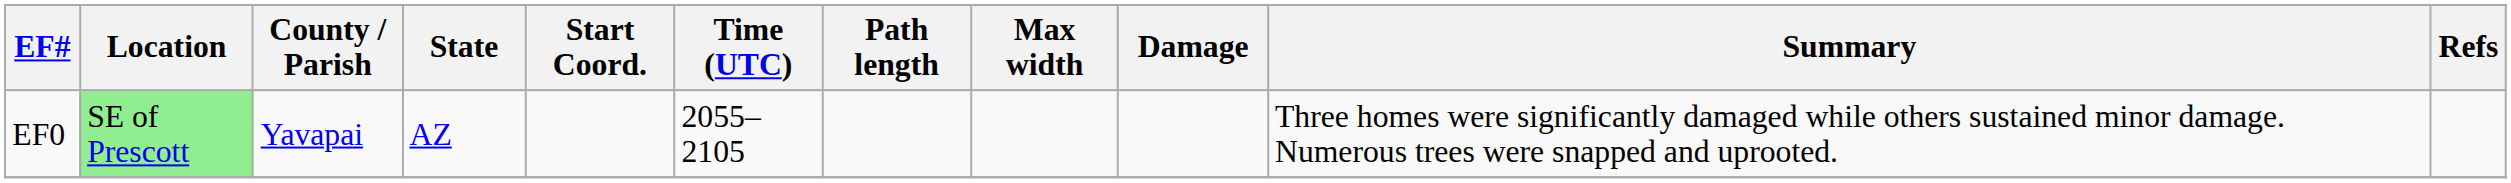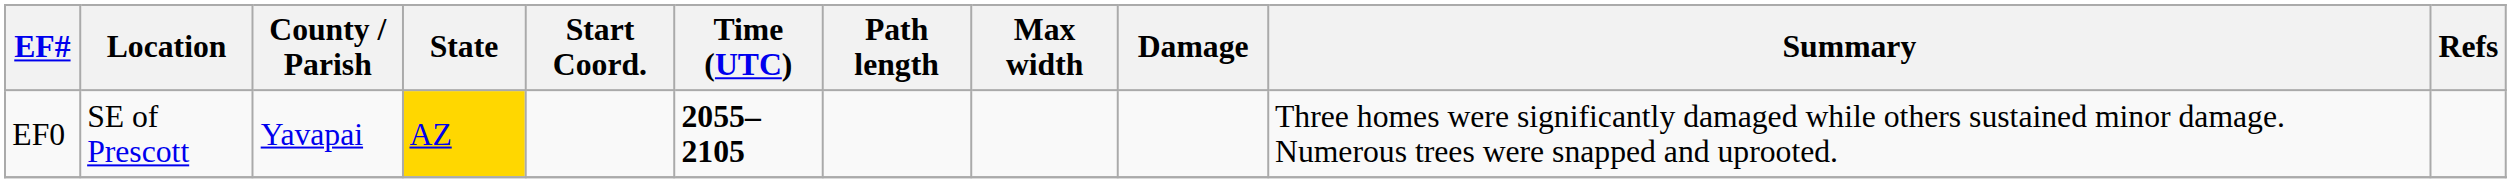(138, 133) lightgreen background -> (138, 133) no background
(431, 133) no background -> (431, 133) gold background
(721, 133) normal -> (721, 133) bold
